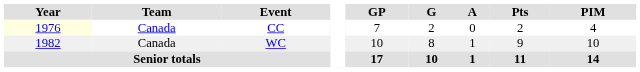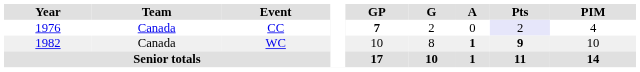(48, 27) lightyellow background -> (48, 27) no background
(377, 27) normal -> (377, 27) bold
(520, 27) no background -> (520, 27) lavender background
(472, 43) normal -> (472, 43) bold
(520, 43) normal -> (520, 43) bold
